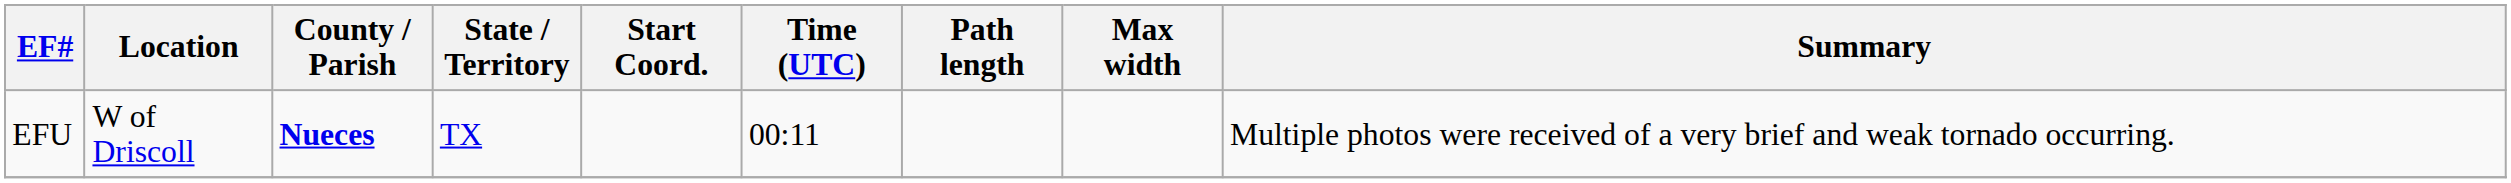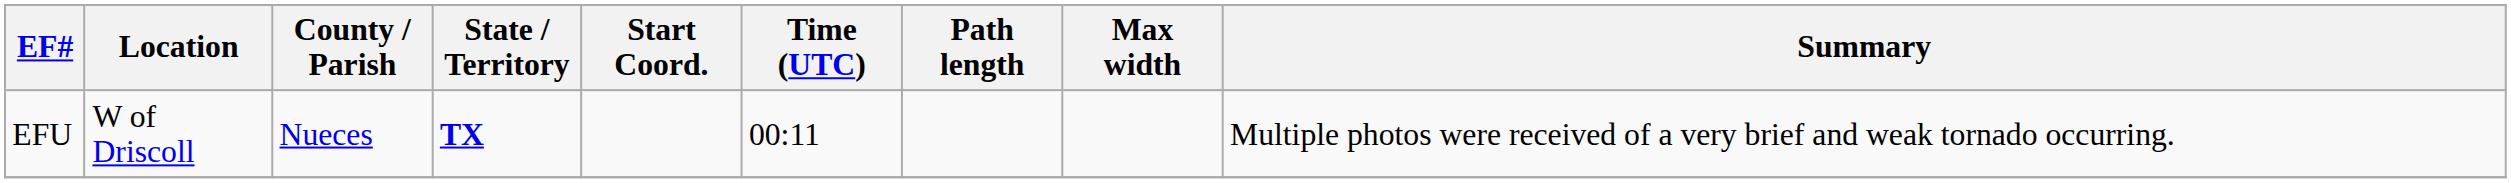(327, 133) bold -> (326, 133) normal
(461, 133) normal -> (462, 133) bold
